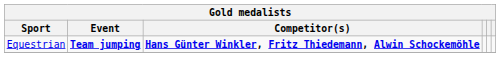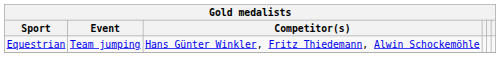(105, 44) bold -> (105, 44) normal
(312, 44) bold -> (312, 44) normal
